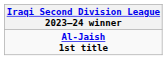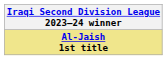(83, 42) no background -> (83, 42) khaki background
